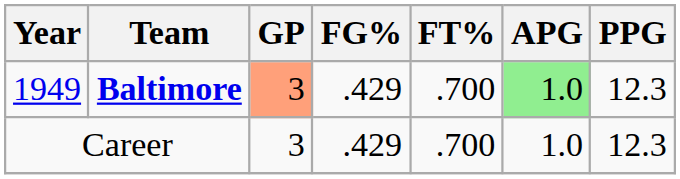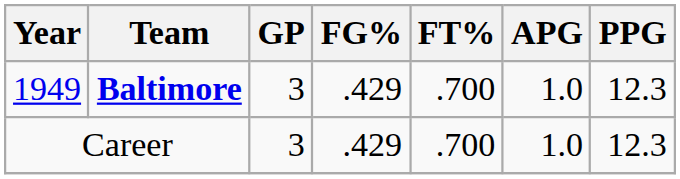(296, 88) lightsalmon background -> (296, 88) no background
(562, 88) lightgreen background -> (562, 88) no background
